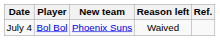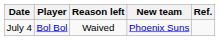columns swapped: (163, 12) <-> (102, 12)
